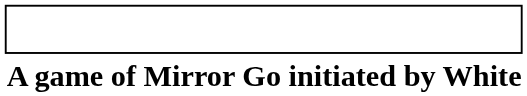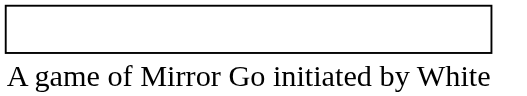(264, 76) bold -> (249, 76) normal
